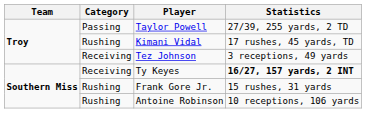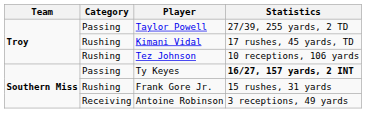(107, 56) Receiving -> (101, 56) Rushing
(288, 56) 3 receptions, 49 yards -> (293, 56) 10 receptions, 106 yards
(107, 71) Receiving -> (101, 71) Passing
(101, 101) Rushing -> (107, 101) Receiving
(293, 101) 10 receptions, 106 yards -> (288, 101) 3 receptions, 49 yards
